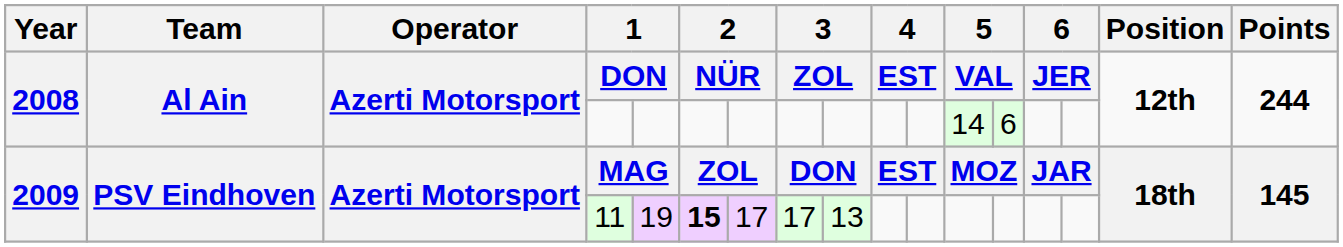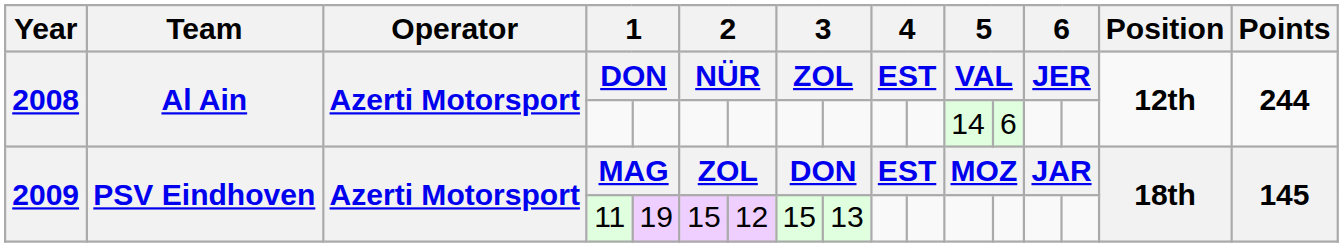(704, 218) bold -> (704, 218) normal
(752, 218) 17 -> (752, 218) 12
(799, 218) 17 -> (799, 218) 15
